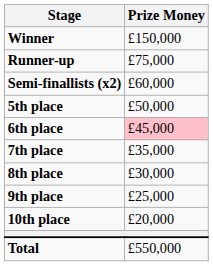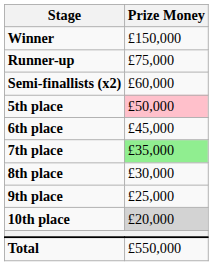(151, 106) no background -> (151, 106) pink background
(151, 128) pink background -> (151, 128) no background
(151, 151) no background -> (151, 151) lightgreen background
(151, 219) no background -> (151, 219) lightgrey background
